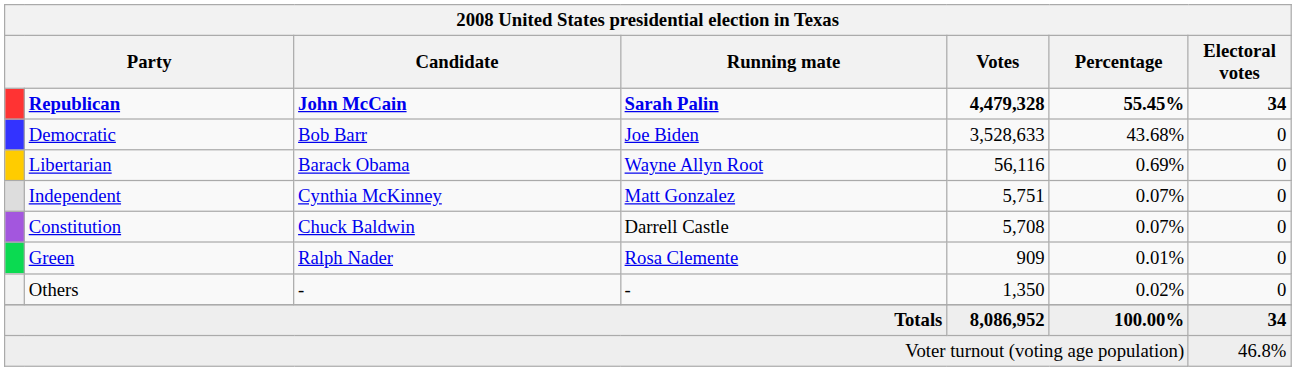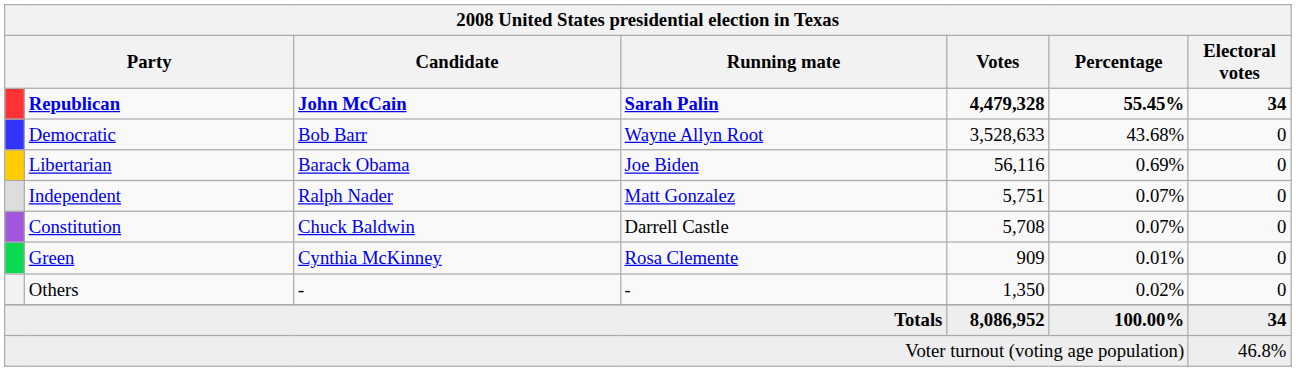(662, 134) Joe Biden -> (694, 134) Wayne Allyn Root
(694, 165) Wayne Allyn Root -> (662, 165) Joe Biden
(370, 196) Cynthia McKinney -> (346, 196) Ralph Nader
(346, 258) Ralph Nader -> (370, 258) Cynthia McKinney
